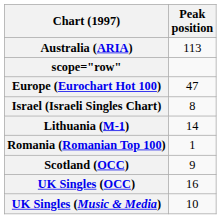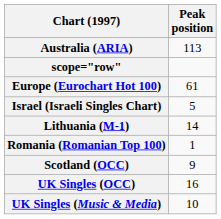(192, 86) 47 -> (192, 86) 61
(192, 106) 8 -> (192, 106) 5
